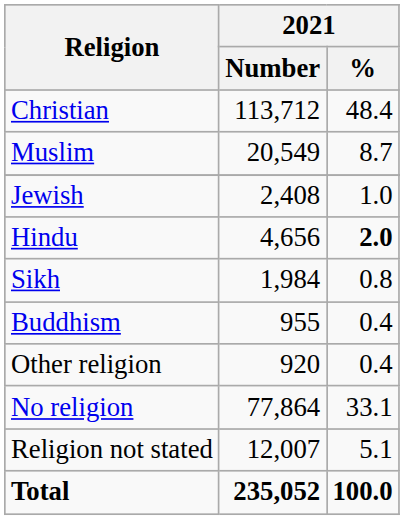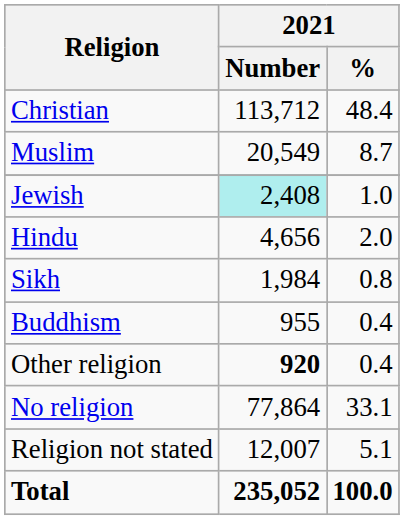(290, 195) no background -> (290, 195) paleturquoise background
(376, 237) bold -> (376, 237) normal
(300, 364) normal -> (300, 364) bold
